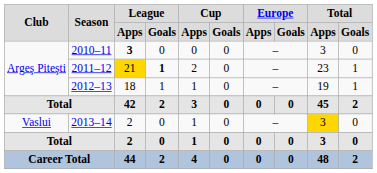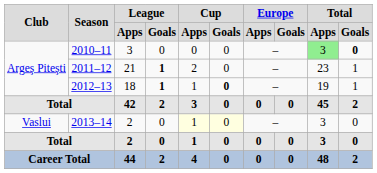(130, 50) bold -> (130, 50) normal
(323, 50) no background -> (323, 50) lightgreen background
(355, 50) normal -> (355, 50) bold
(130, 68) gold background -> (130, 68) no background
(162, 86) normal -> (162, 86) bold
(226, 86) normal -> (226, 86) bold
(194, 123) no background -> (194, 123) lightyellow background
(226, 123) no background -> (226, 123) lightyellow background
(323, 123) gold background -> (323, 123) no background
